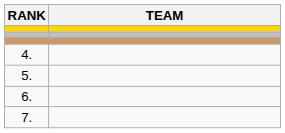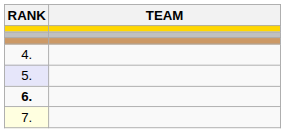(27, 76) no background -> (27, 76) lavender background
(27, 97) normal -> (27, 97) bold
(27, 118) no background -> (27, 118) lightyellow background
